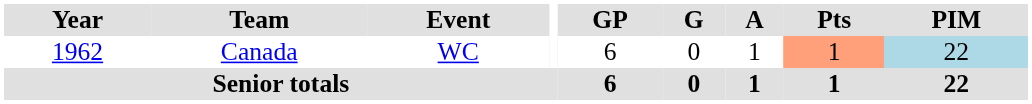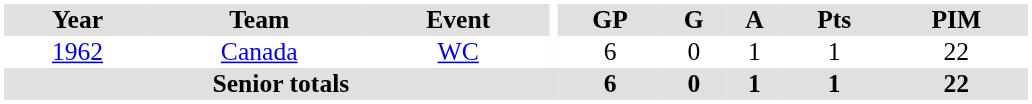(834, 51) lightsalmon background -> (834, 51) no background
(956, 51) lightblue background -> (956, 51) no background
